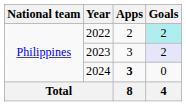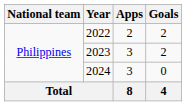(164, 33) paleturquoise background -> (164, 33) no background
(164, 52) lavender background -> (164, 52) no background
(130, 71) bold -> (130, 71) normal
